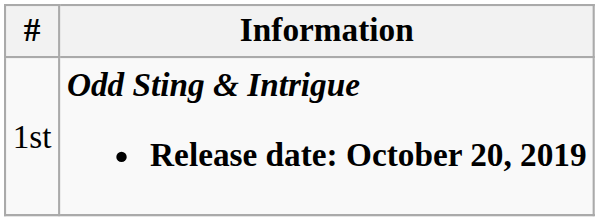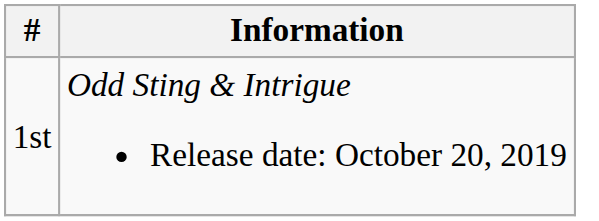(327, 120) bold -> (317, 120) normal
